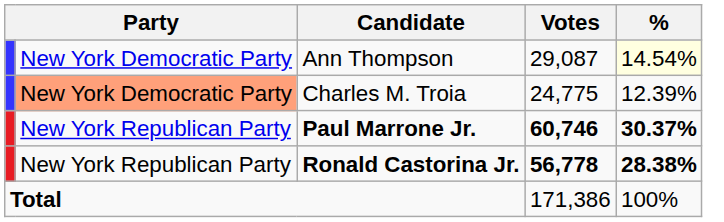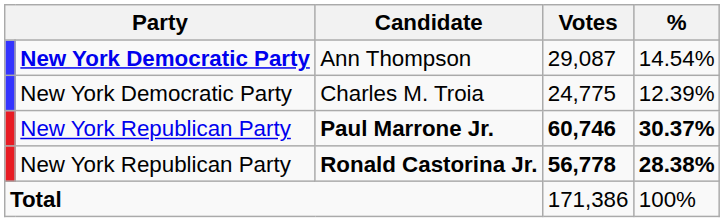(156, 58) normal -> (165, 58) bold
(659, 58) lightyellow background -> (677, 58) no background
(156, 93) lightsalmon background -> (156, 93) no background
